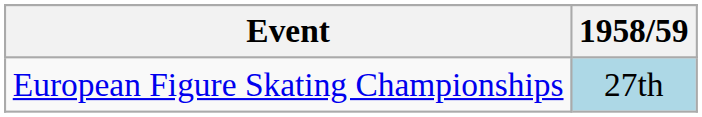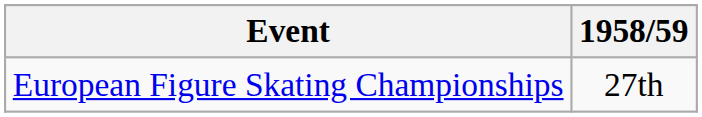(634, 84) lightblue background -> (634, 84) no background
